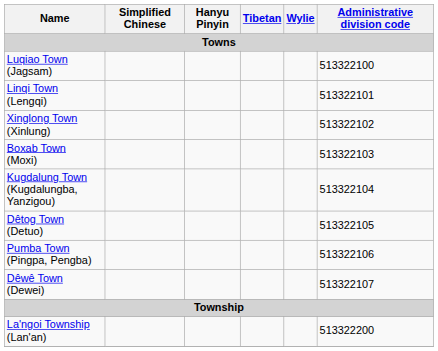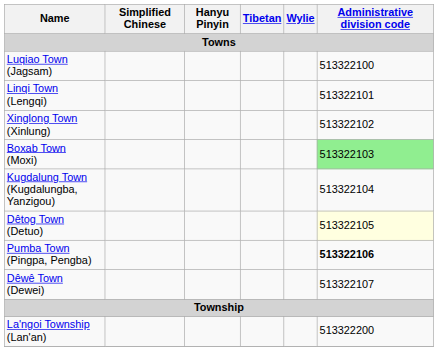(347, 154) no background -> (347, 154) lightgreen background
(347, 225) no background -> (347, 225) lightyellow background
(347, 255) normal -> (347, 255) bold
